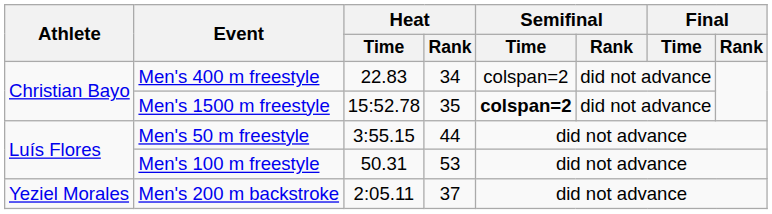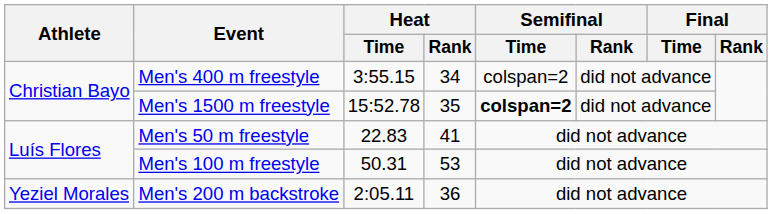(384, 77) 22.83 -> (384, 77) 3:55.15
(384, 135) 3:55.15 -> (384, 135) 22.83
(450, 135) 44 -> (450, 135) 41
(450, 194) 37 -> (450, 194) 36
